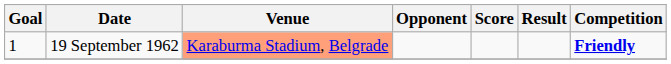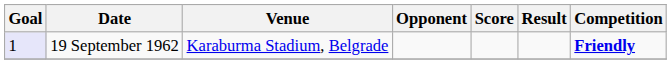(13, 45) no background -> (13, 45) lavender background
(287, 45) lightsalmon background -> (287, 45) no background
